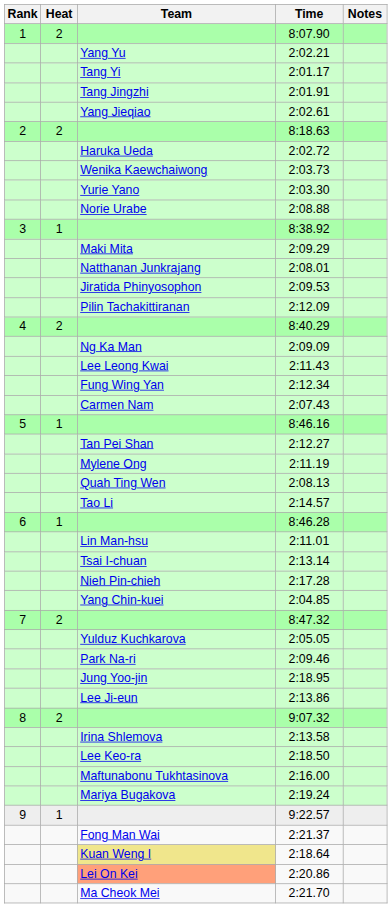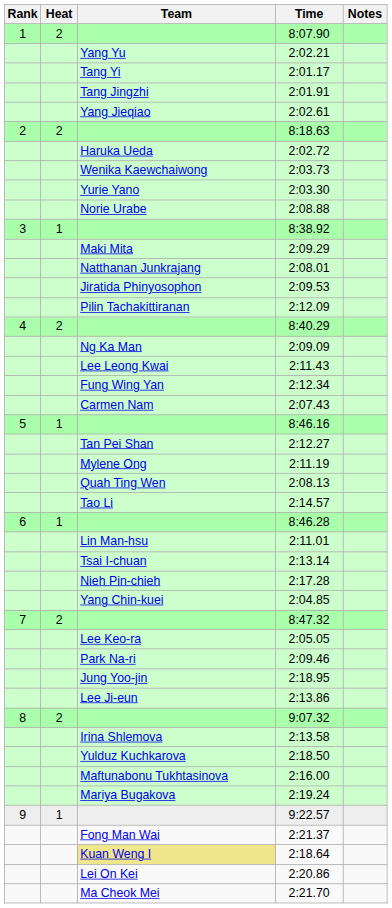(133, 639) Yulduz Kuchkarova -> (111, 639) Lee Keo-ra
(111, 756) Lee Keo-ra -> (133, 756) Yulduz Kuchkarova
(109, 873) lightsalmon background -> (109, 873) no background
